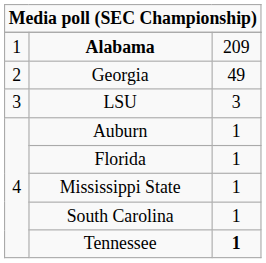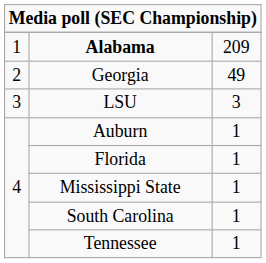(236, 243) bold -> (236, 243) normal
